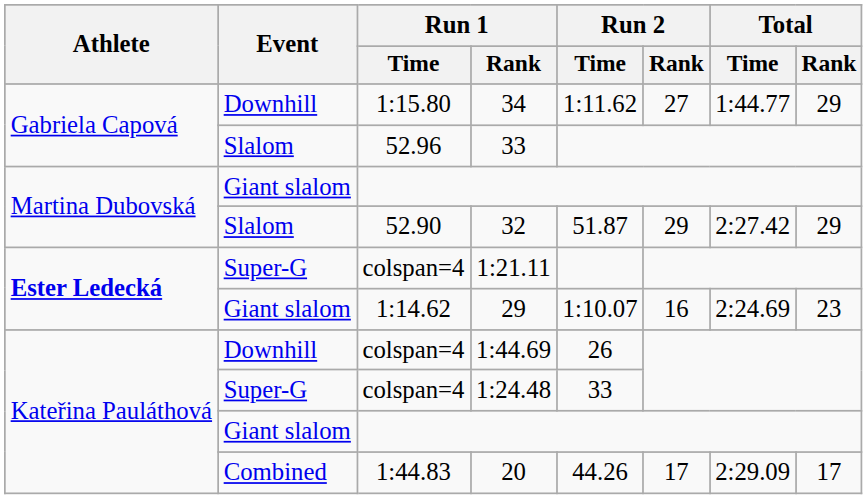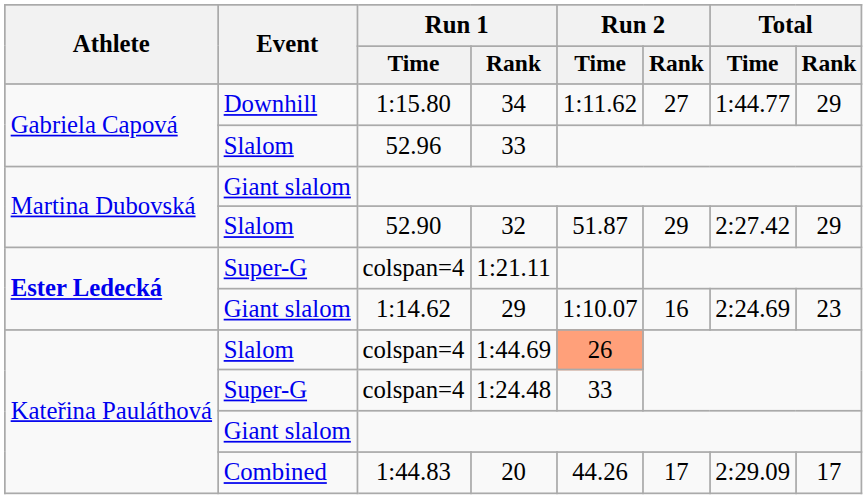(270, 349) Downhill -> (259, 349) Slalom
(600, 349) no background -> (600, 349) lightsalmon background
